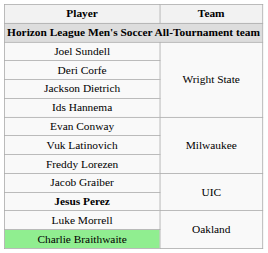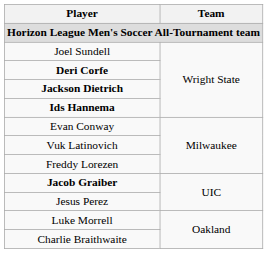(82, 70) normal -> (82, 70) bold
(82, 89) normal -> (82, 89) bold
(82, 108) normal -> (82, 108) bold
(82, 183) normal -> (82, 183) bold
(82, 201) bold -> (82, 201) normal
(82, 239) lightgreen background -> (82, 239) no background
